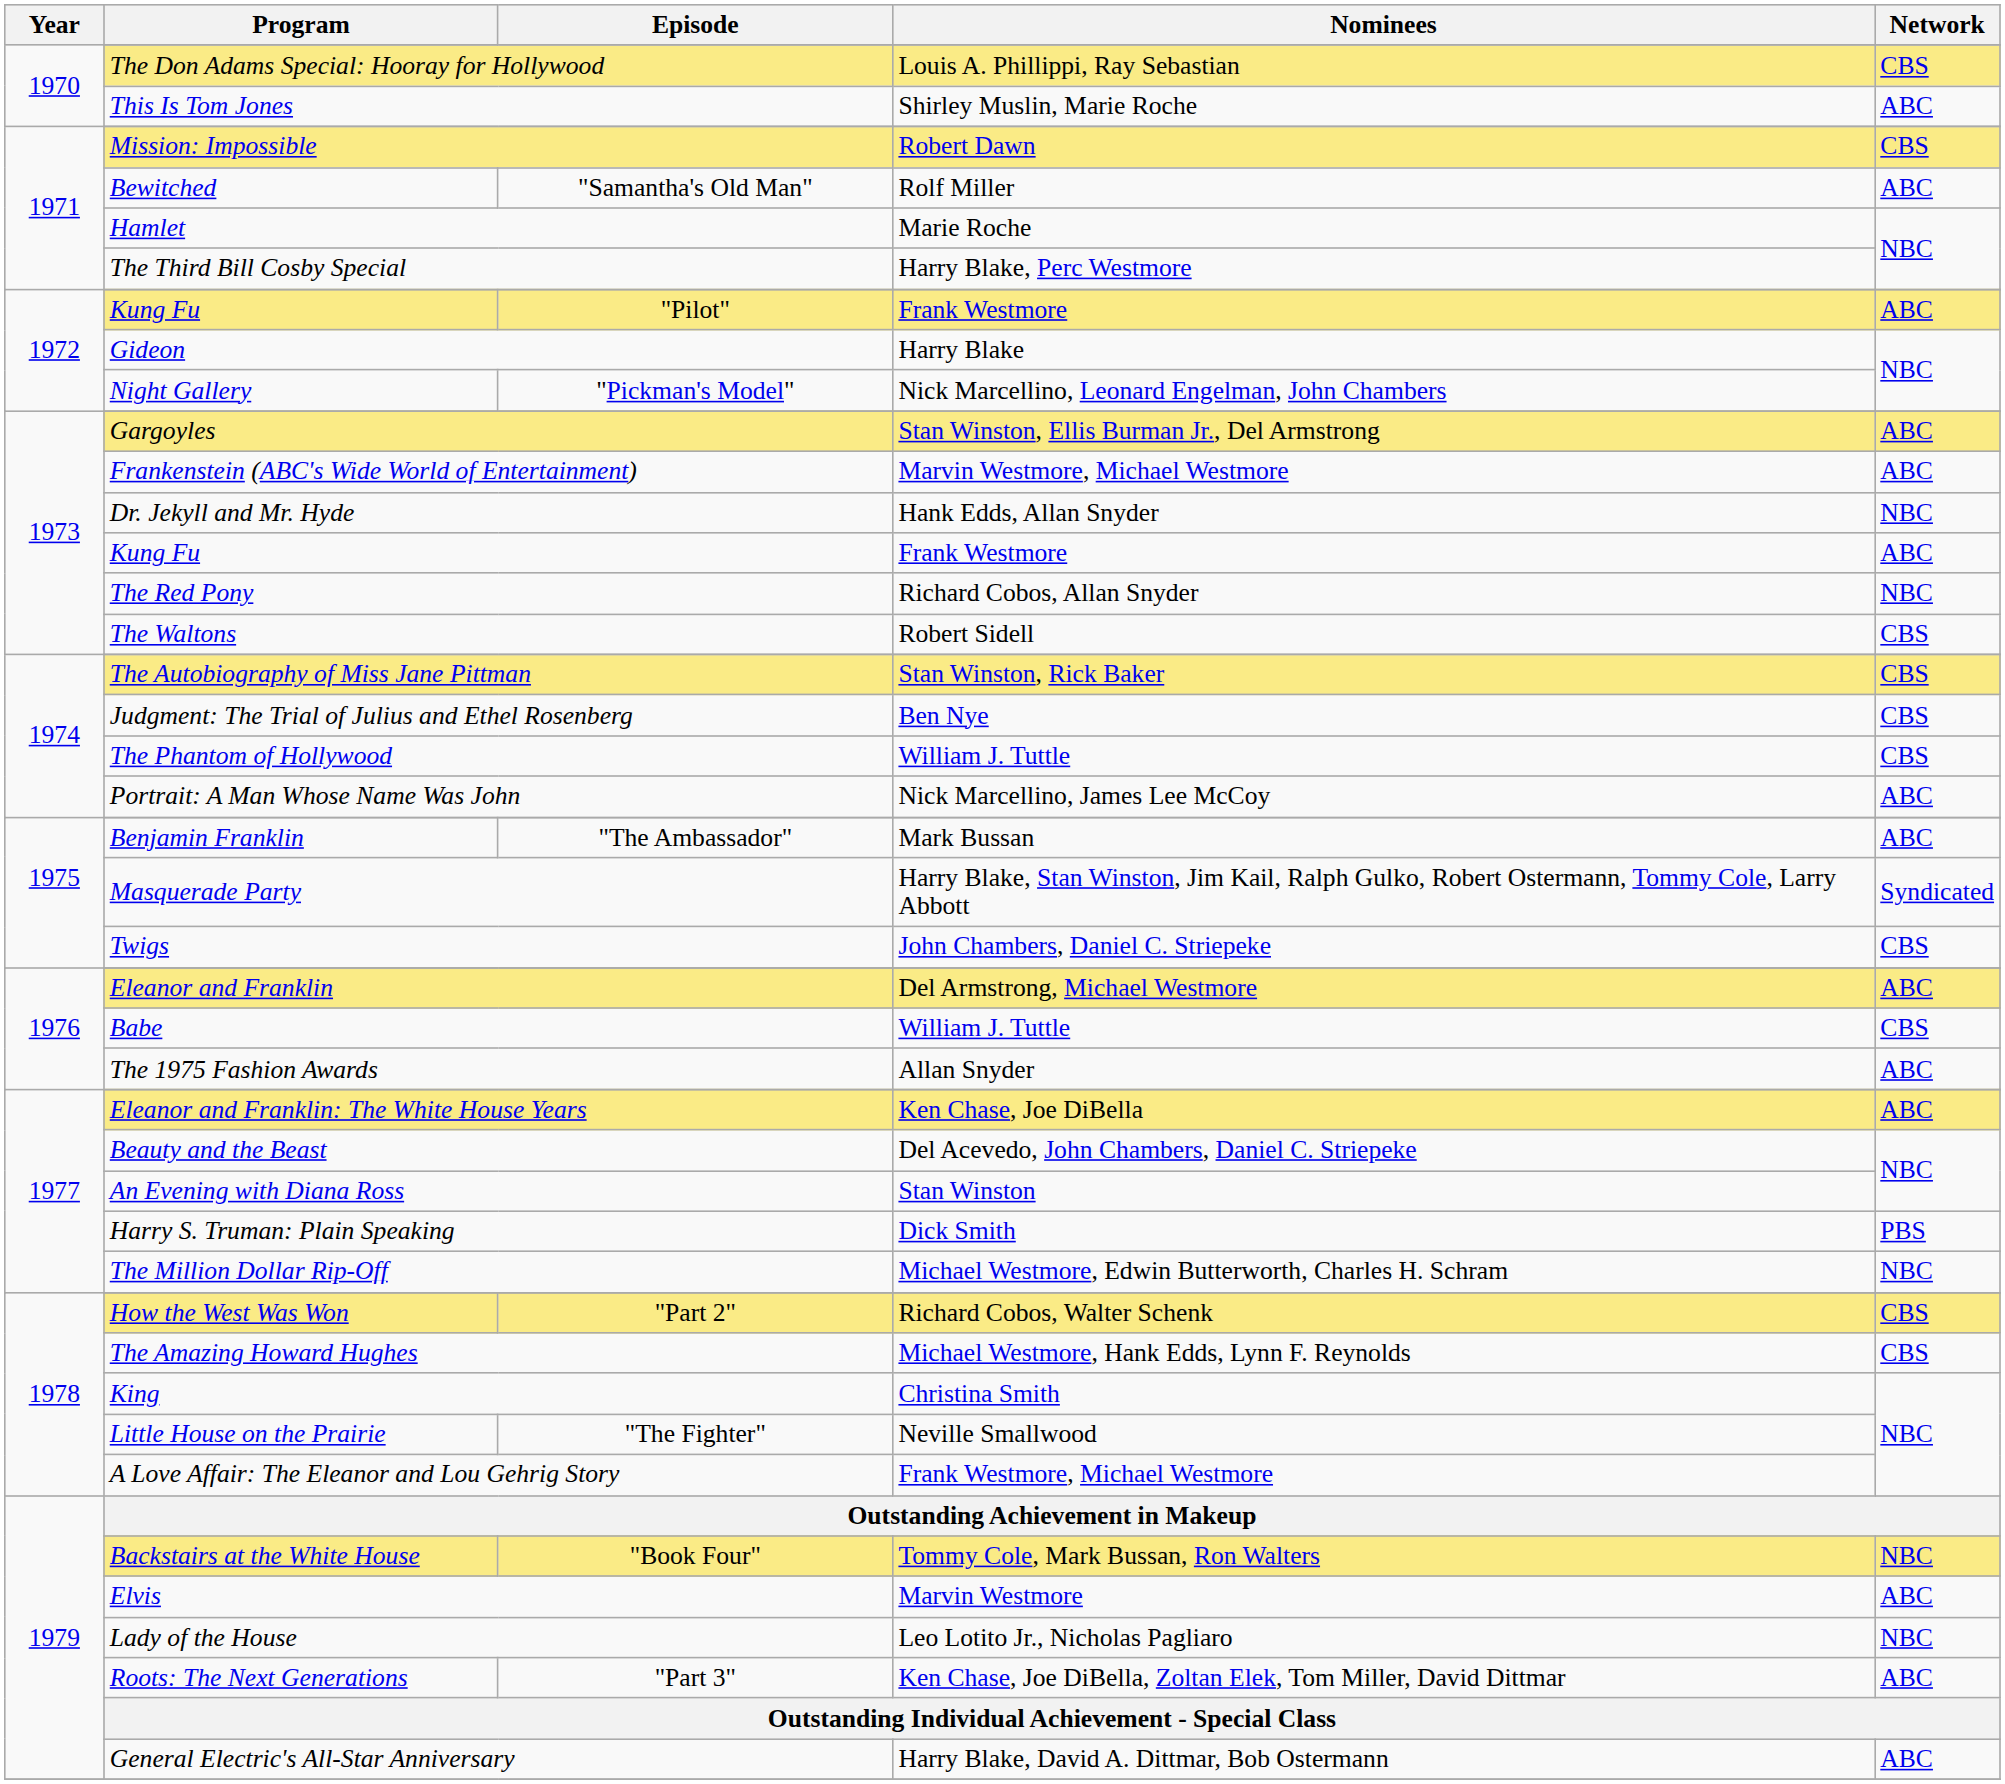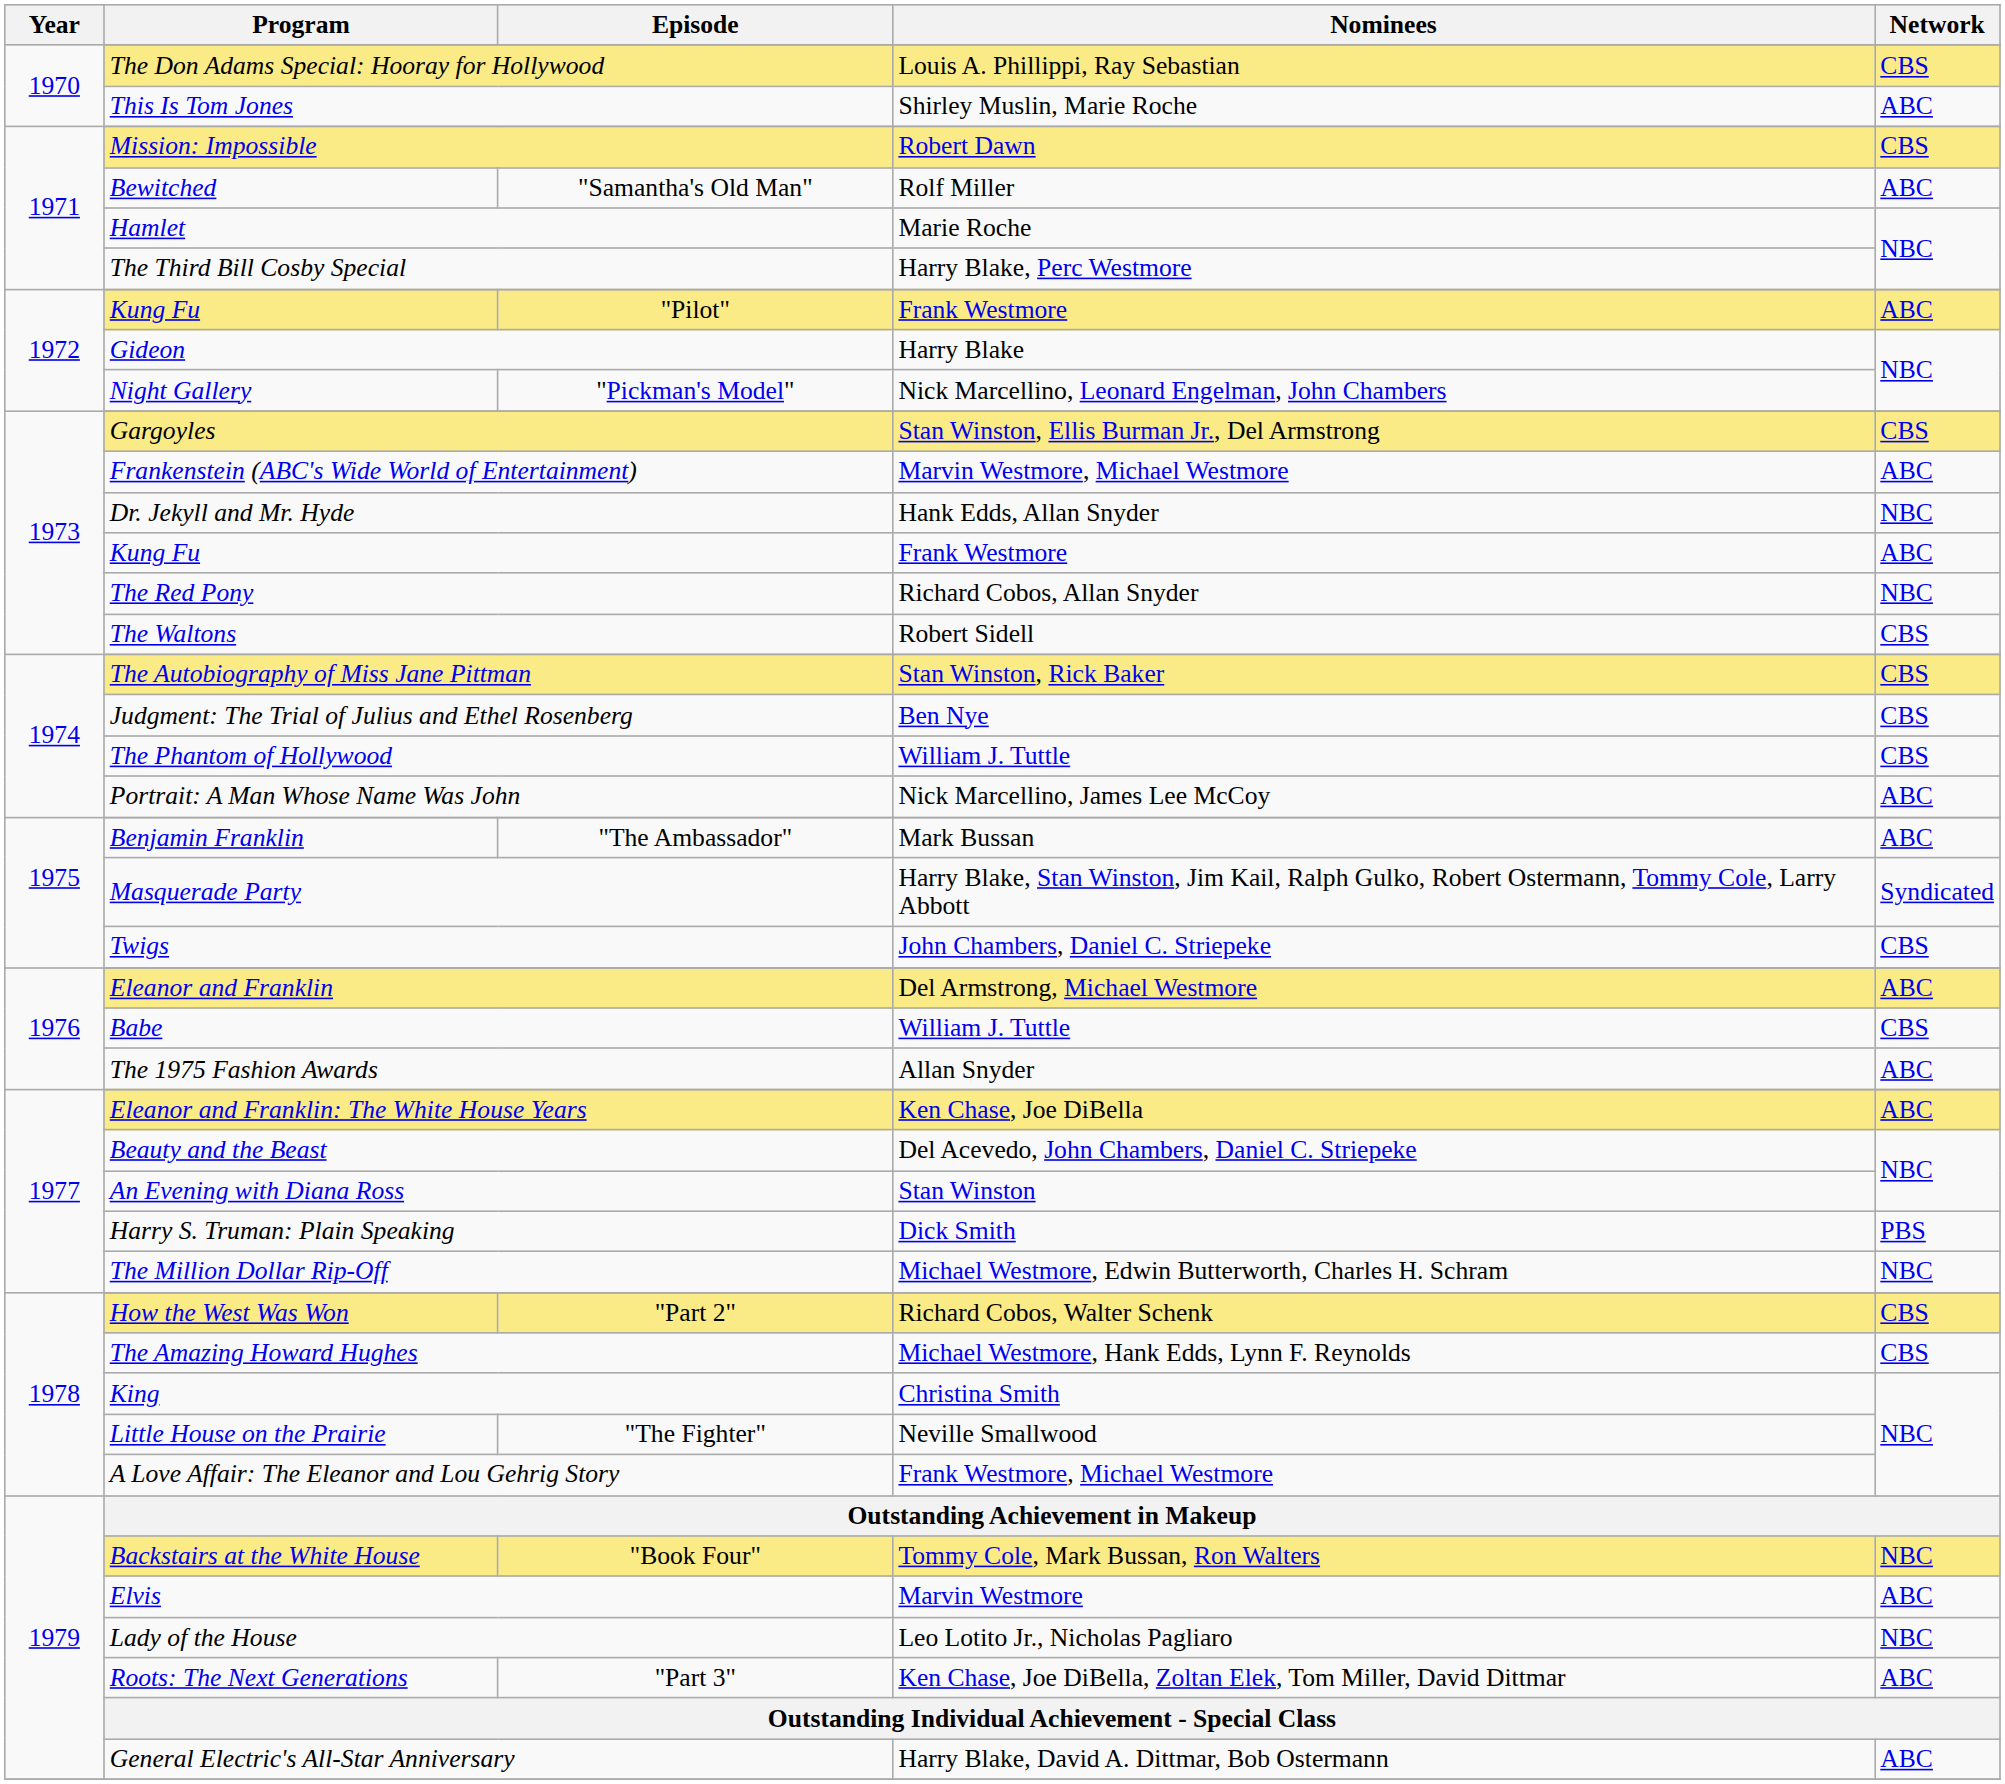(1907, 430) ABC -> (1905, 430) CBS
